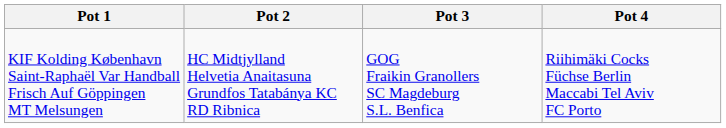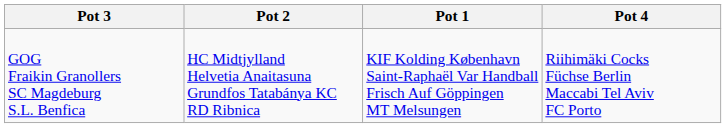columns swapped: (94, 16) <-> (452, 16)
